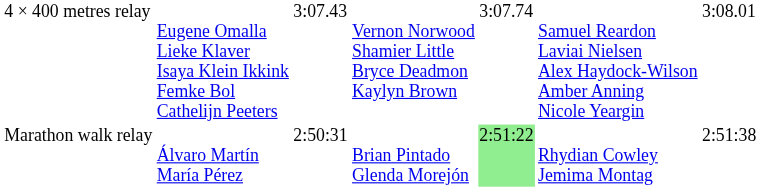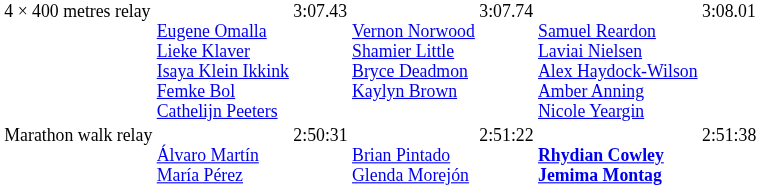(506, 135) lightgreen background -> (506, 135) no background
(598, 165) normal -> (601, 165) bold
